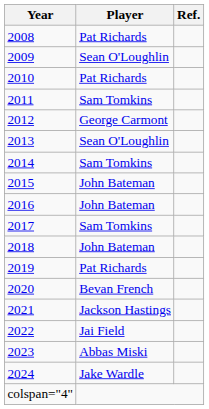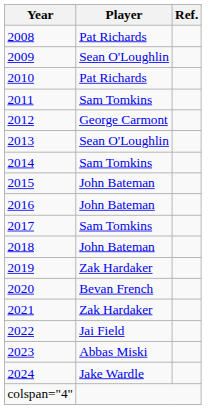(113, 267) Pat Richards -> (116, 267) Zak Hardaker
(125, 309) Jackson Hastings -> (116, 309) Zak Hardaker
